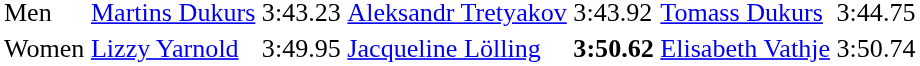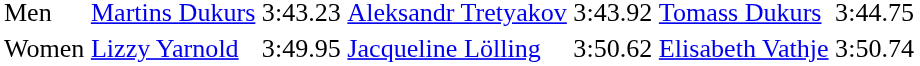(614, 48) bold -> (613, 48) normal
